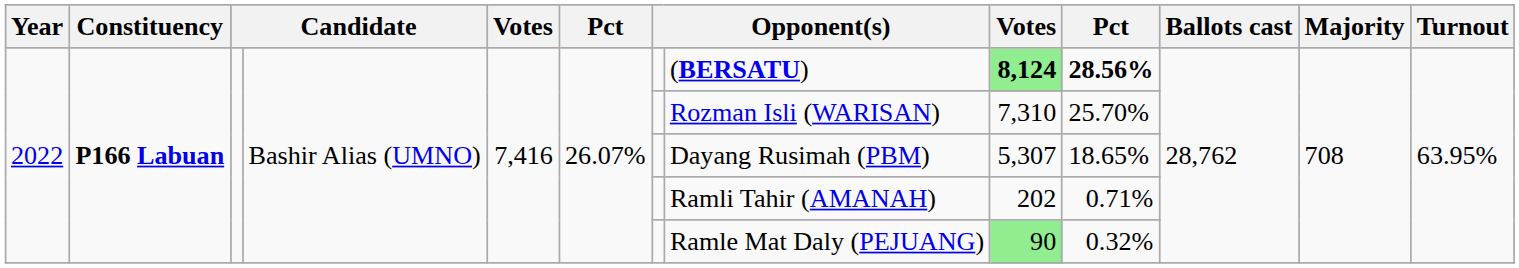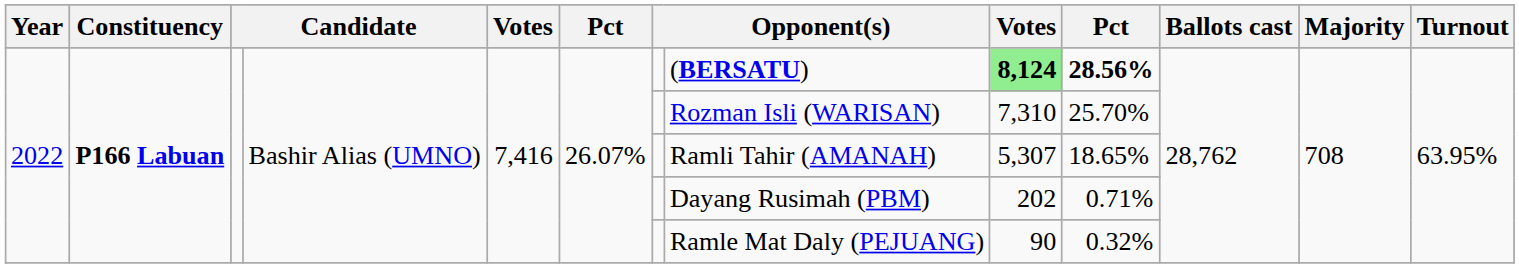(800, 155) Dayang Rusimah (PBM) -> (803, 155) Ramli Tahir (AMANAH)
(803, 198) Ramli Tahir (AMANAH) -> (800, 198) Dayang Rusimah (PBM)
(1043, 241) lightgreen background -> (1043, 241) no background
